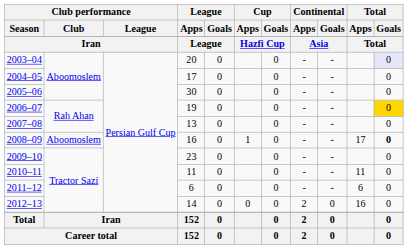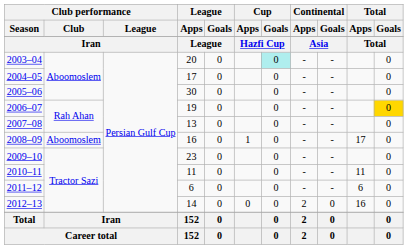(276, 60) no background -> (276, 60) paleturquoise background
(389, 60) lavender background -> (389, 60) no background
(389, 140) bold -> (389, 140) normal
